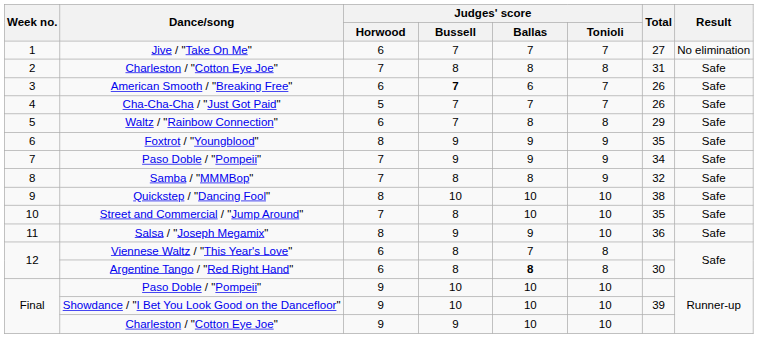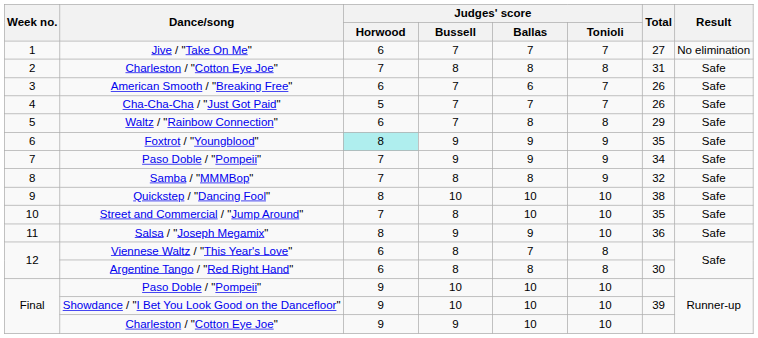(455, 86) bold -> (455, 86) normal
(381, 141) no background -> (381, 141) paleturquoise background
(530, 269) bold -> (530, 269) normal
